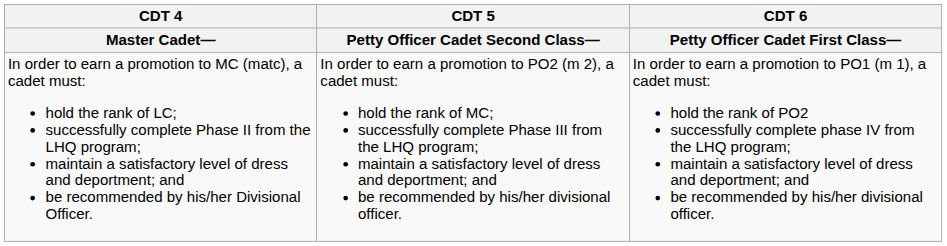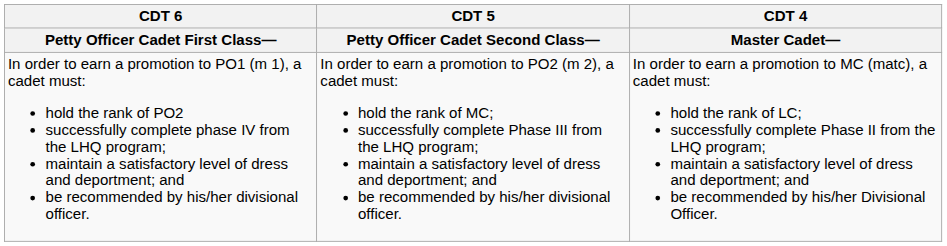columns swapped: (161, 40) <-> (786, 40)
